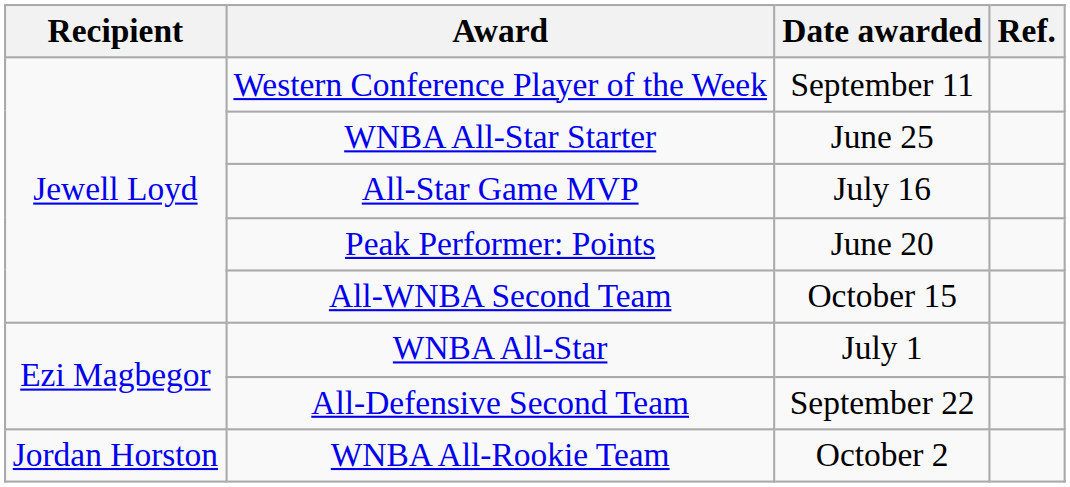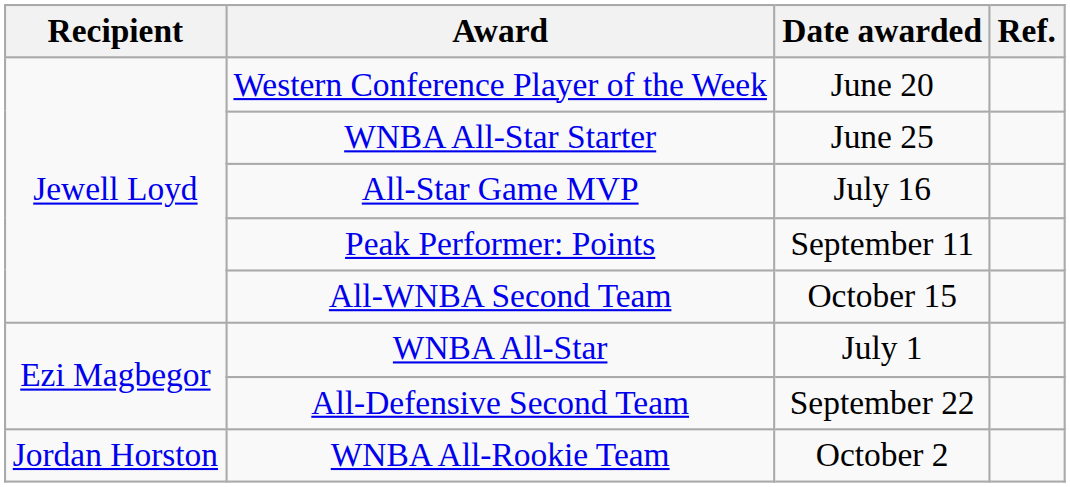(882, 84) September 11 -> (882, 84) June 20
(882, 243) June 20 -> (882, 243) September 11
